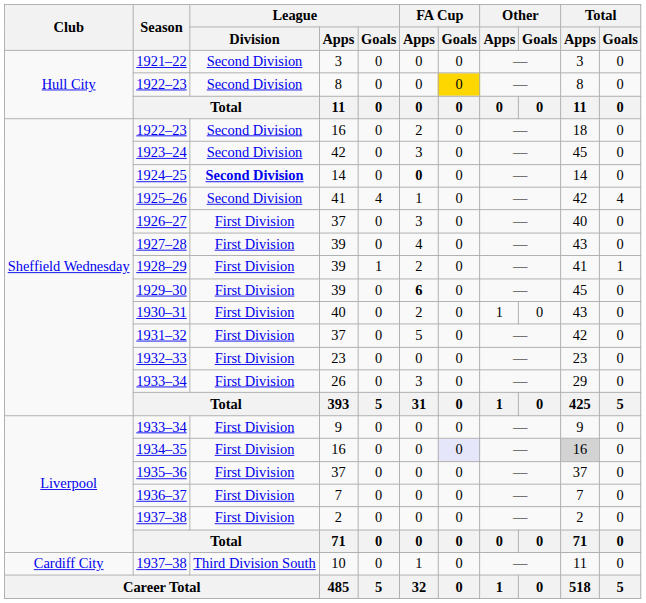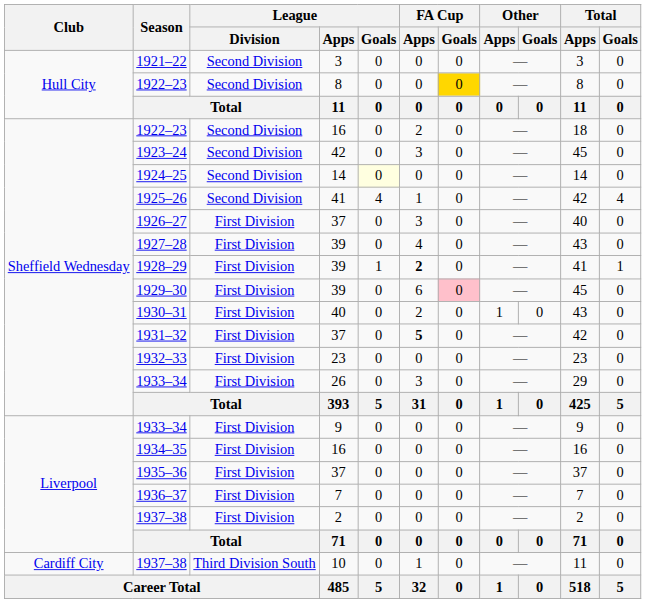(255, 175) bold -> (255, 175) normal
(379, 175) no background -> (379, 175) lightyellow background
(419, 175) bold -> (419, 175) normal
(419, 267) normal -> (419, 267) bold
(419, 289) bold -> (419, 289) normal
(459, 289) no background -> (459, 289) pink background
(419, 335) normal -> (419, 335) bold
(459, 449) lavender background -> (459, 449) no background
(580, 449) lightgrey background -> (580, 449) no background
